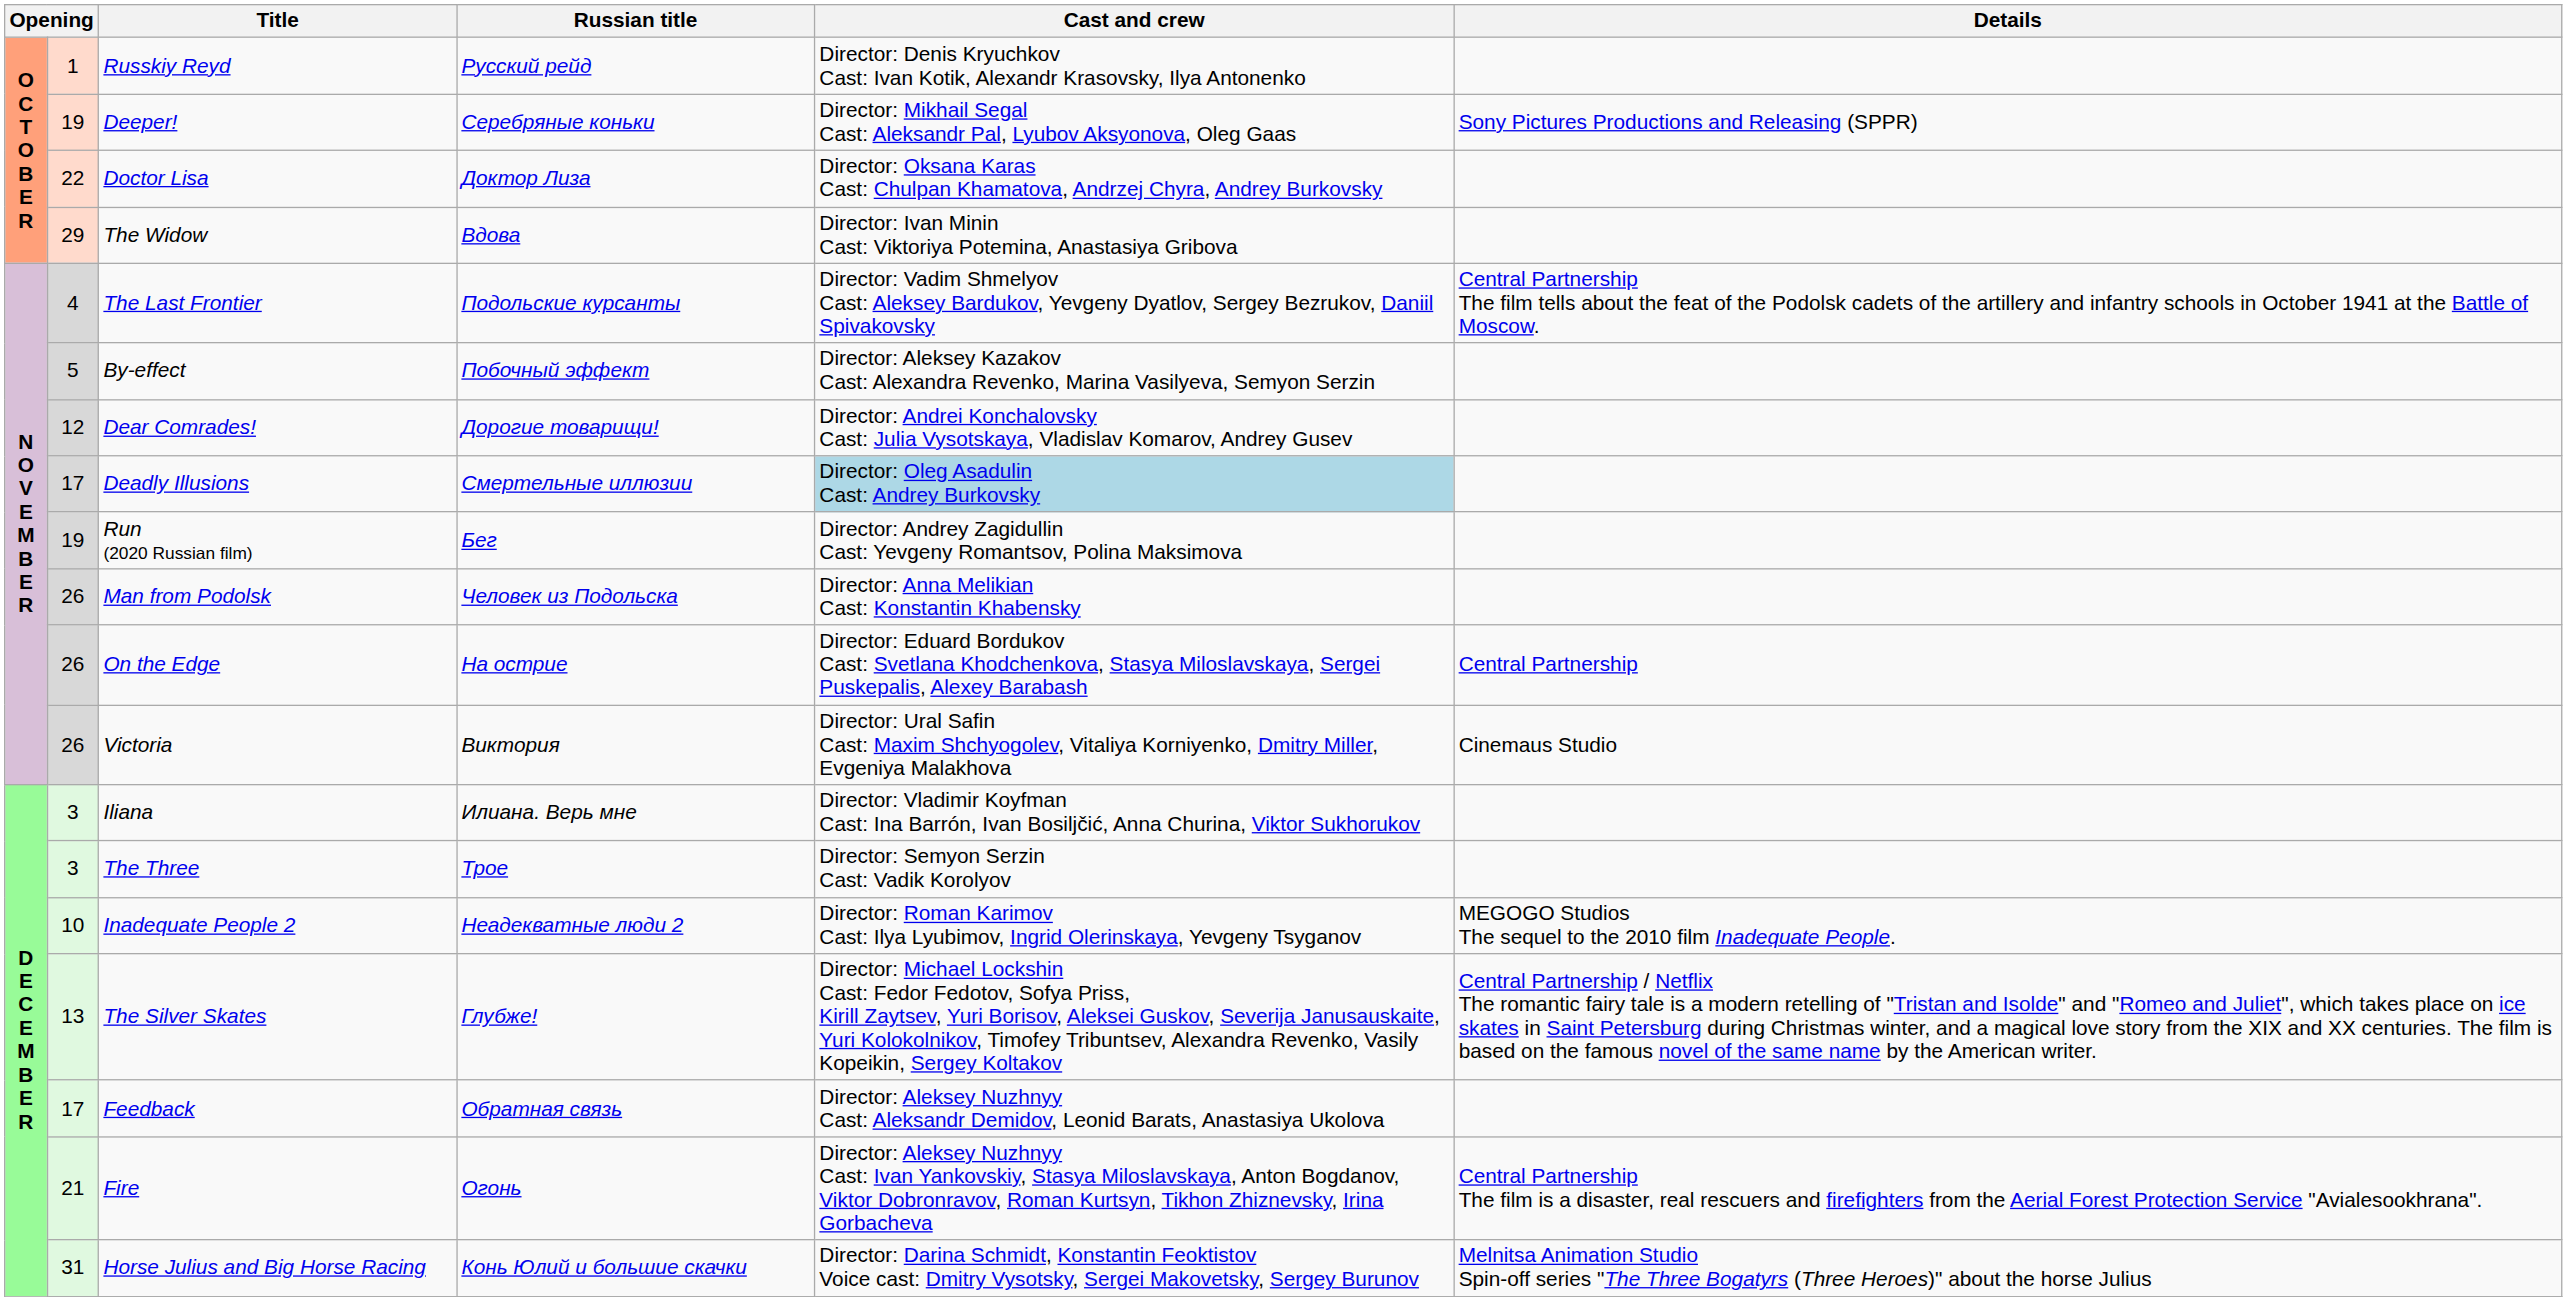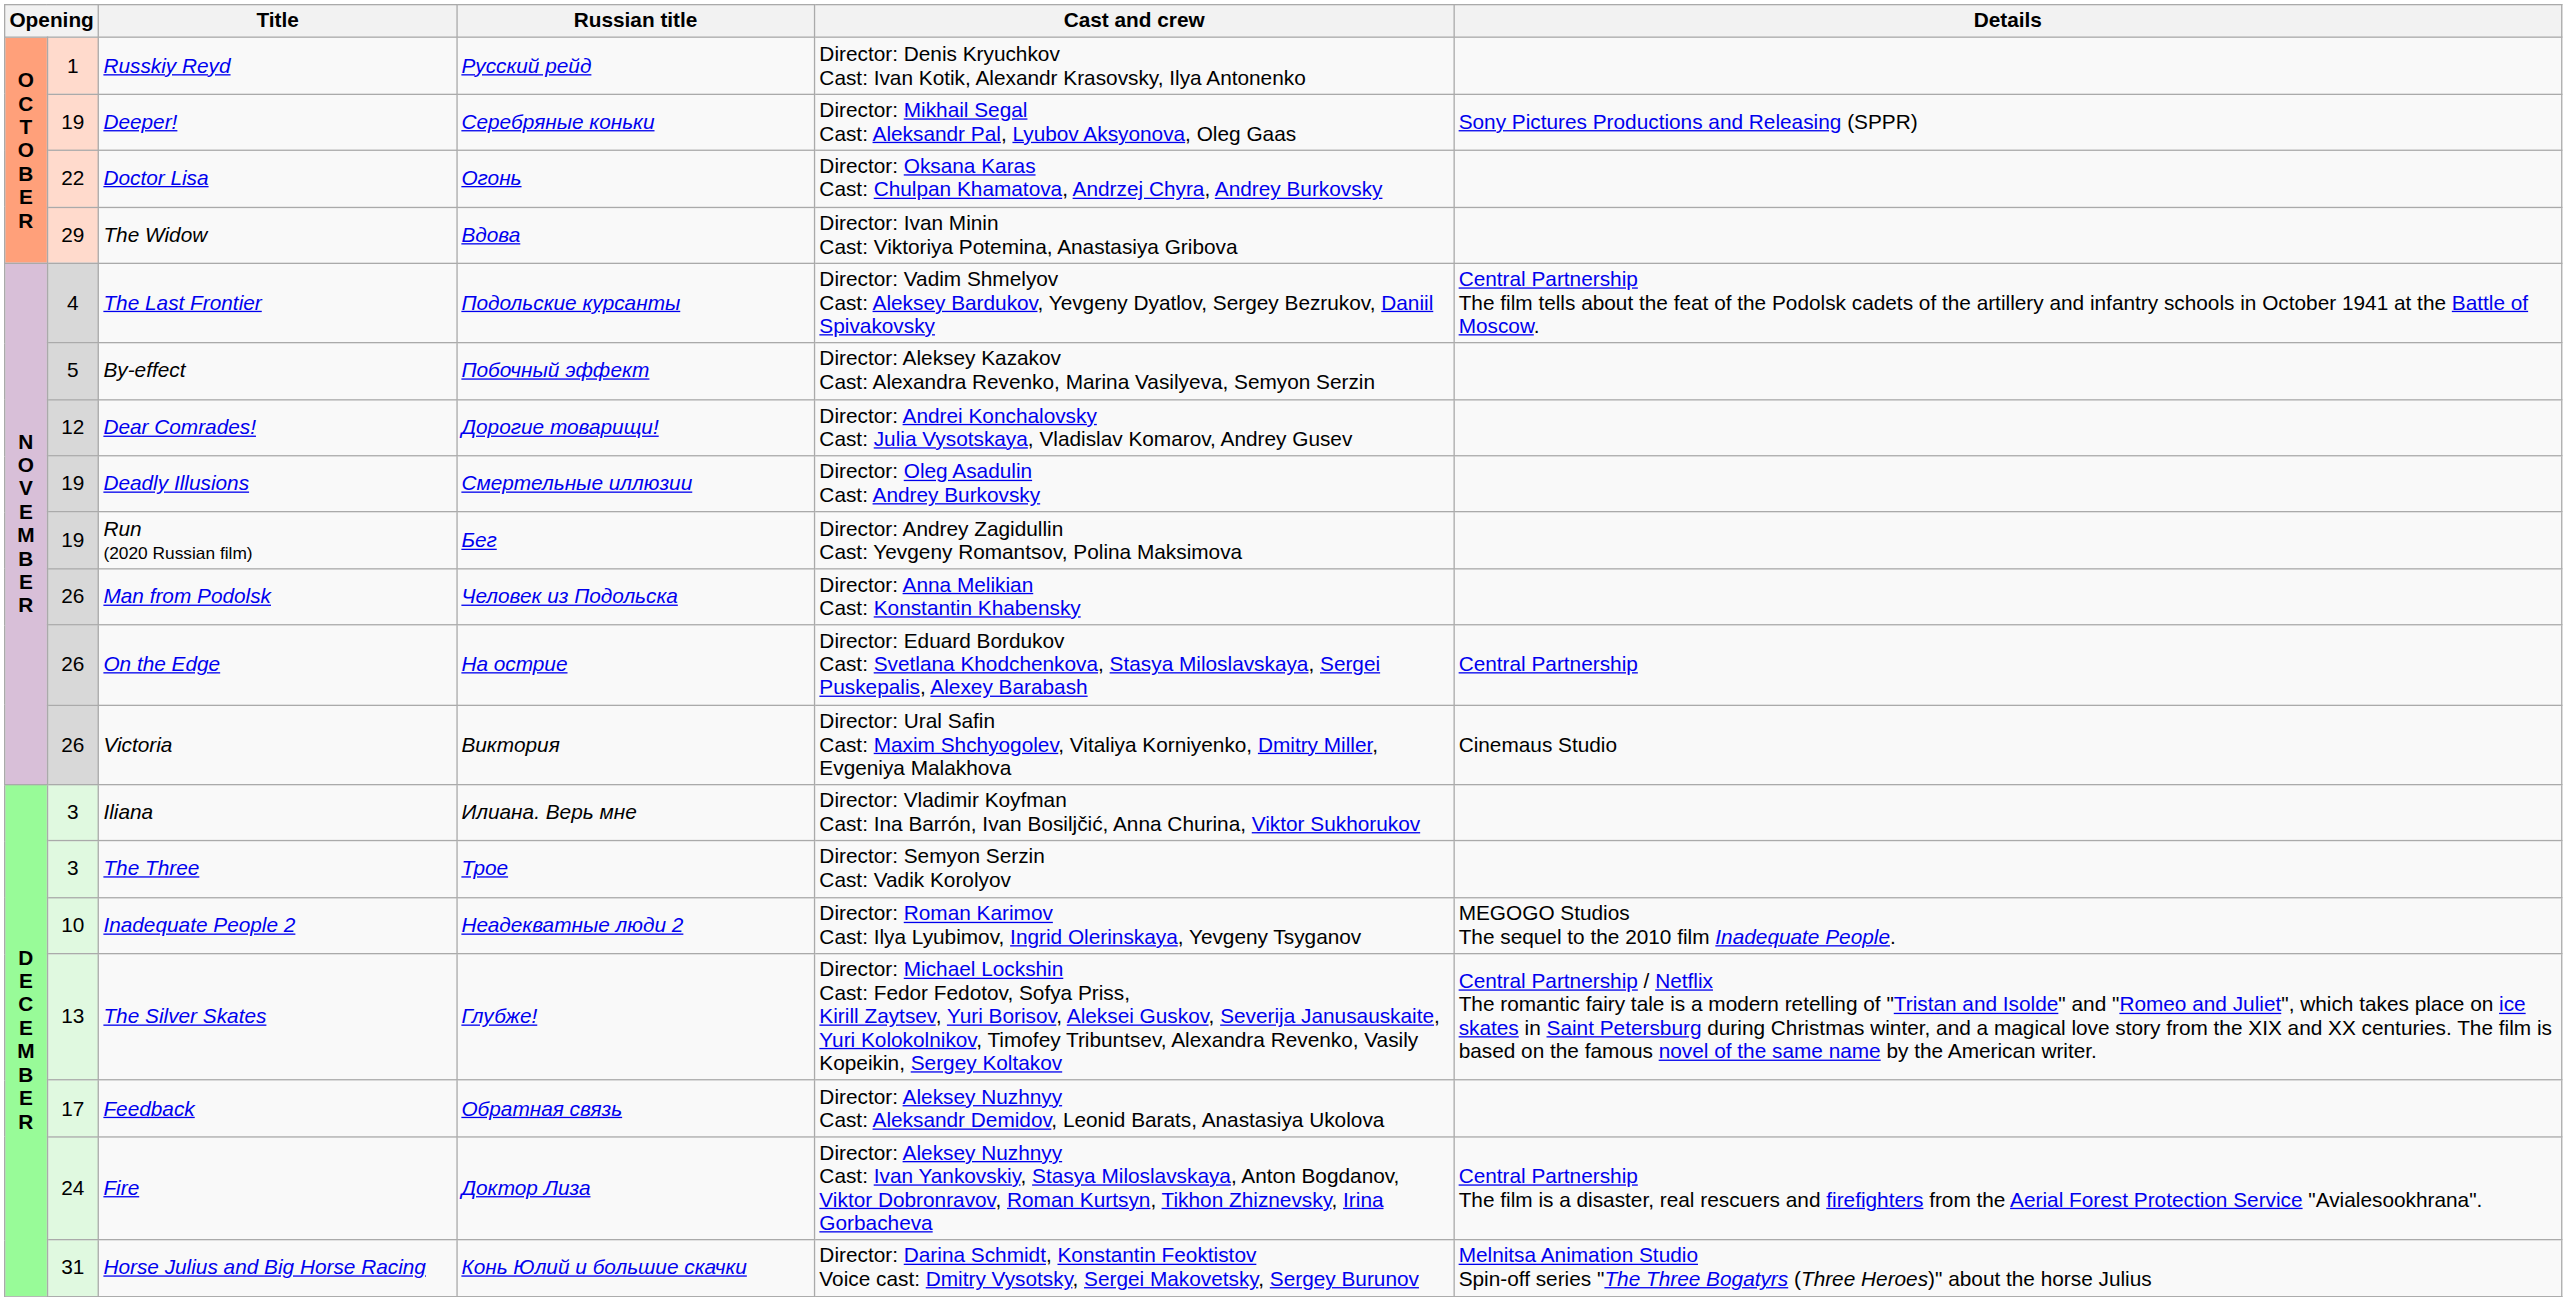(526, 178) Доктор Лиза -> (491, 178) Огонь
(73, 483) 17 -> (73, 483) 19
(930, 483) lightblue background -> (930, 483) no background
(73, 1188) 21 -> (73, 1188) 24
(491, 1188) Огонь -> (526, 1188) Доктор Лиза
